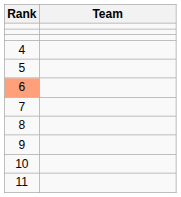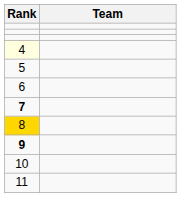(22, 49) no background -> (22, 49) lightyellow background
(22, 87) lightsalmon background -> (22, 87) no background
(22, 106) normal -> (22, 106) bold
(22, 125) no background -> (22, 125) gold background
(22, 144) normal -> (22, 144) bold
